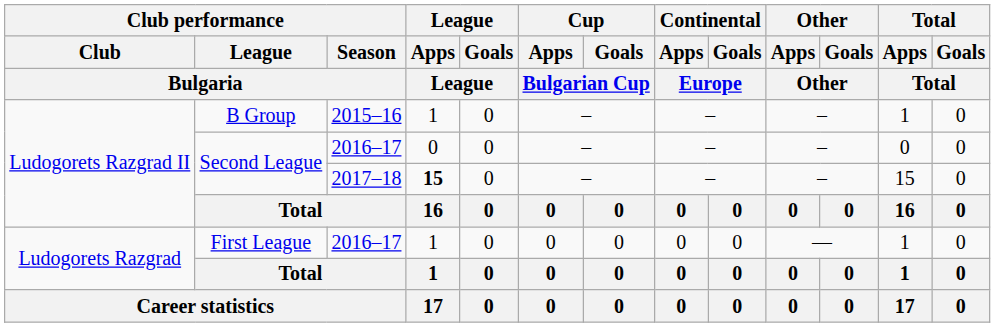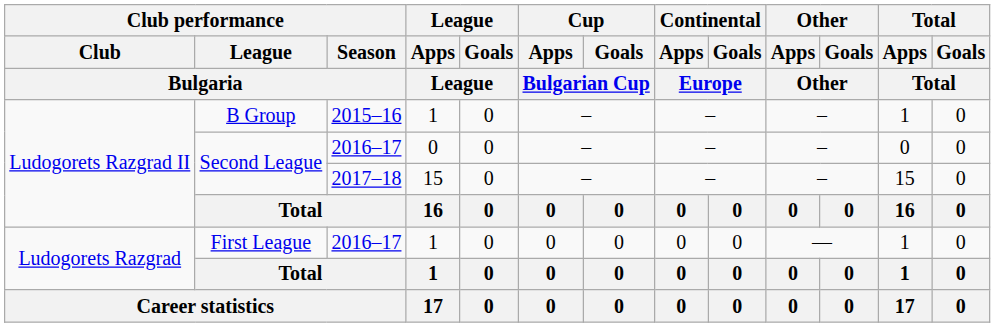(433, 178) bold -> (433, 178) normal
